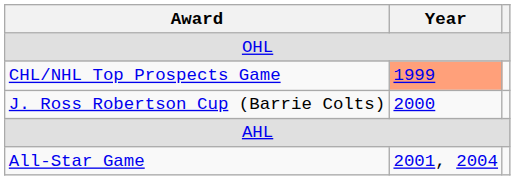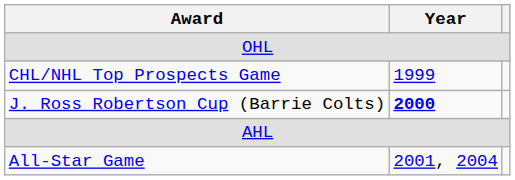(414, 76) lightsalmon background -> (414, 76) no background
(414, 104) normal -> (414, 104) bold
